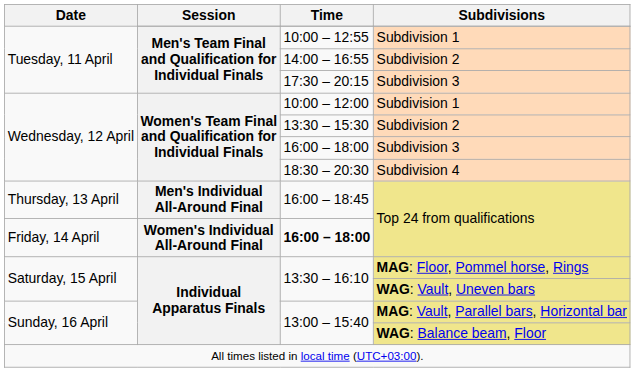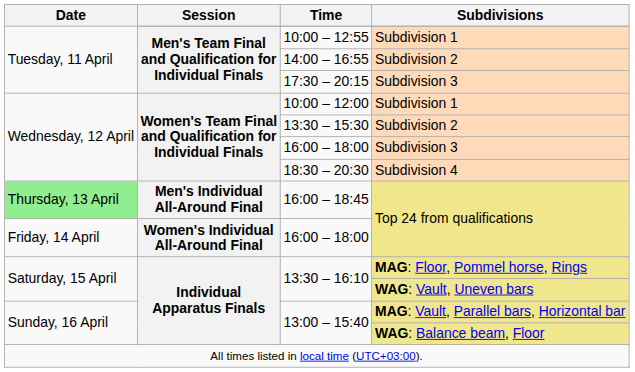(63, 199) no background -> (63, 199) lightgreen background
(327, 237) bold -> (326, 237) normal
